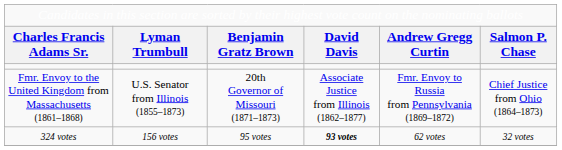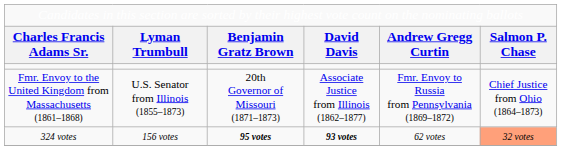(256, 136) normal -> (256, 136) bold
(518, 136) no background -> (518, 136) lightsalmon background
